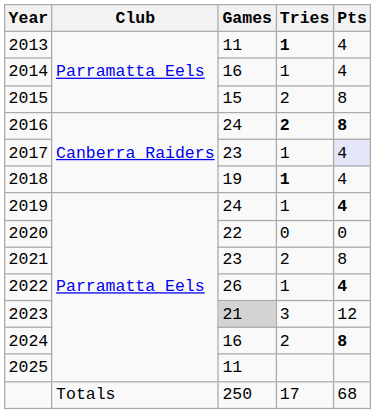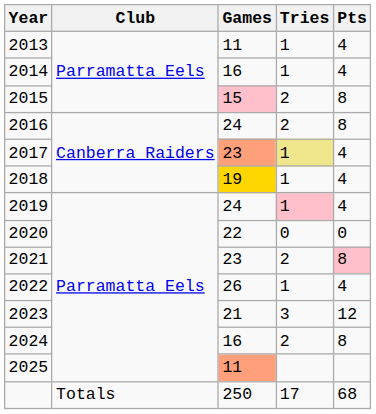(285, 45) bold -> (285, 45) normal
(232, 99) no background -> (232, 99) pink background
(285, 126) bold -> (285, 126) normal
(342, 126) bold -> (342, 126) normal
(232, 153) no background -> (232, 153) lightsalmon background
(285, 153) no background -> (285, 153) khaki background
(342, 153) lavender background -> (342, 153) no background
(232, 180) no background -> (232, 180) gold background
(285, 180) bold -> (285, 180) normal
(285, 206) no background -> (285, 206) pink background
(342, 206) bold -> (342, 206) normal
(342, 260) no background -> (342, 260) pink background
(342, 287) bold -> (342, 287) normal
(232, 314) lightgrey background -> (232, 314) no background
(342, 341) bold -> (342, 341) normal
(232, 368) no background -> (232, 368) lightsalmon background
